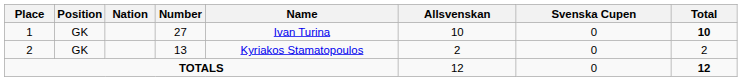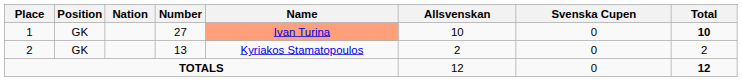(302, 32) no background -> (302, 32) lightsalmon background
